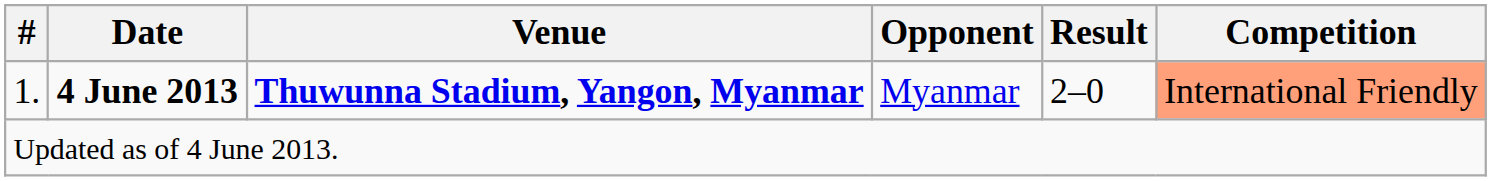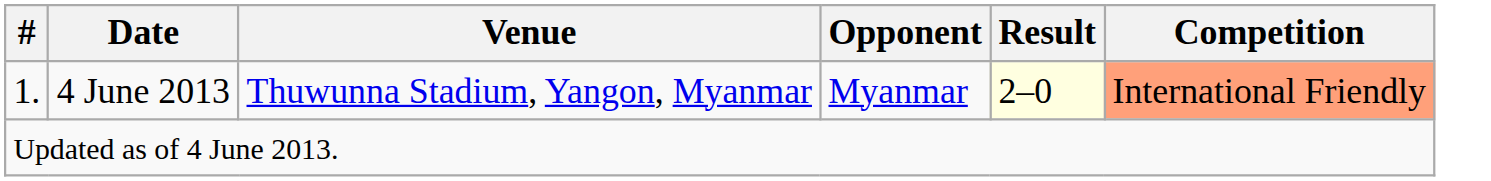(147, 89) bold -> (143, 89) normal
(559, 89) bold -> (529, 89) normal
(1077, 89) no background -> (1025, 89) lightyellow background
